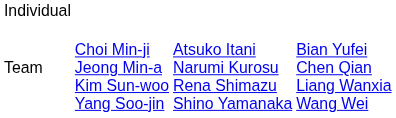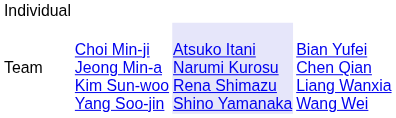(233, 77) no background -> (233, 77) lavender background
